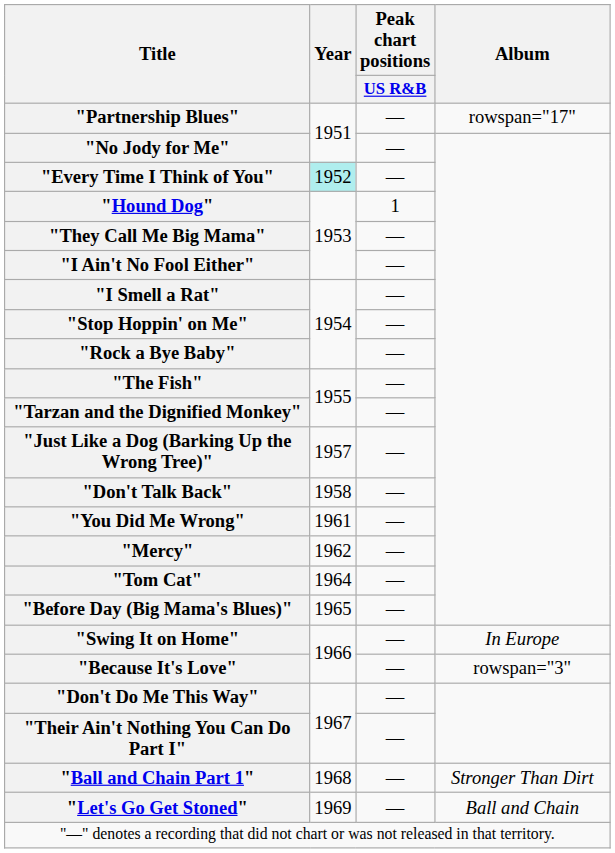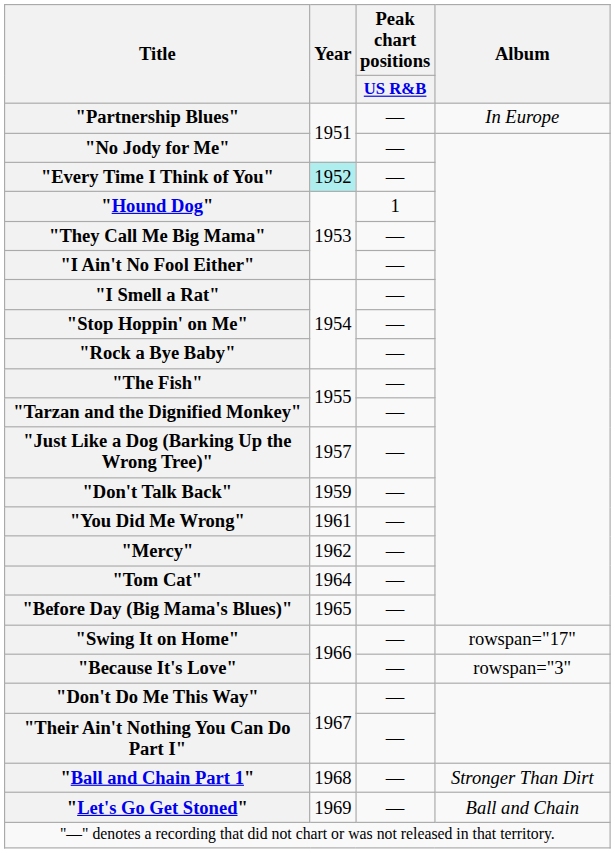(522, 117) rowspan="17" -> (522, 117) In Europe
(333, 492) 1958 -> (333, 492) 1959
(522, 639) In Europe -> (522, 639) rowspan="17"
